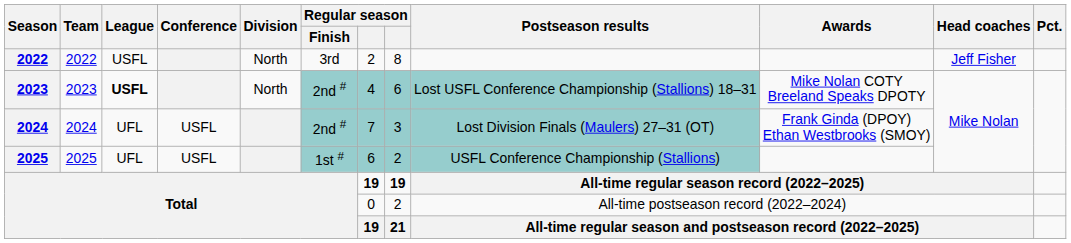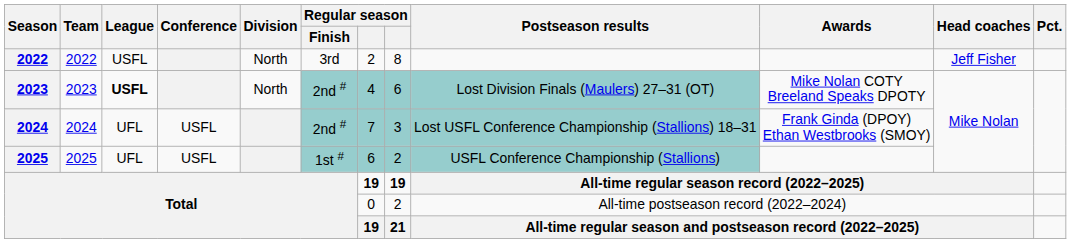(585, 89) Lost USFL Conference Championship (Stallions) 18–31 -> (585, 89) Lost Division Finals (Maulers) 27–31 (OT)
(585, 127) Lost Division Finals (Maulers) 27–31 (OT) -> (585, 127) Lost USFL Conference Championship (Stallions) 18–31
